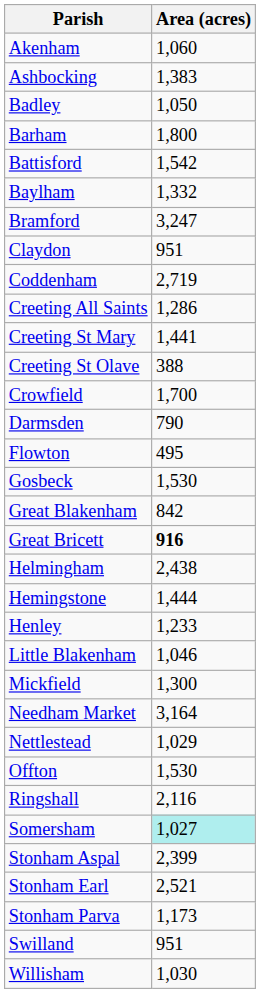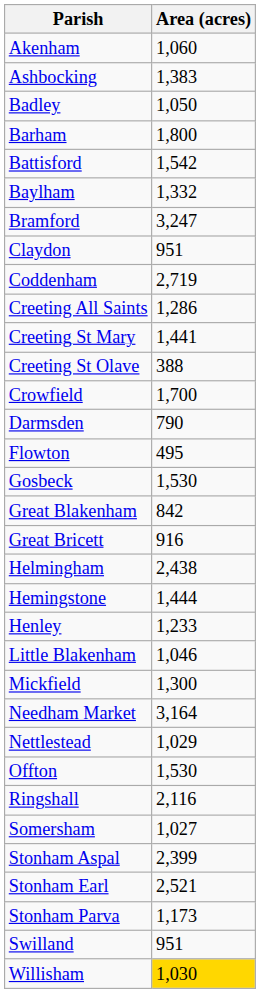(170, 539) bold -> (170, 539) normal
(177, 828) paleturquoise background -> (177, 828) no background
(177, 973) no background -> (177, 973) gold background
